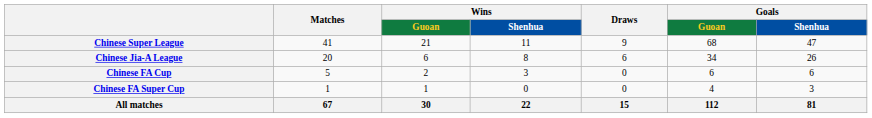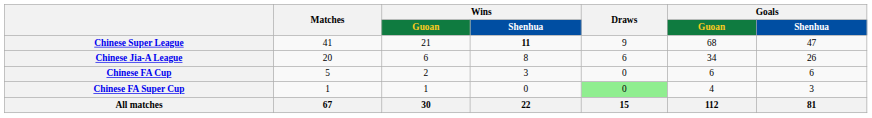(526, 42) normal -> (526, 42) bold
(624, 89) no background -> (624, 89) lightgreen background
